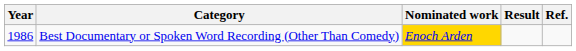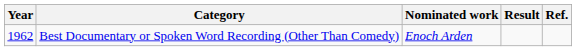(20, 35) 1986 -> (20, 35) 1962
(439, 35) gold background -> (439, 35) no background
